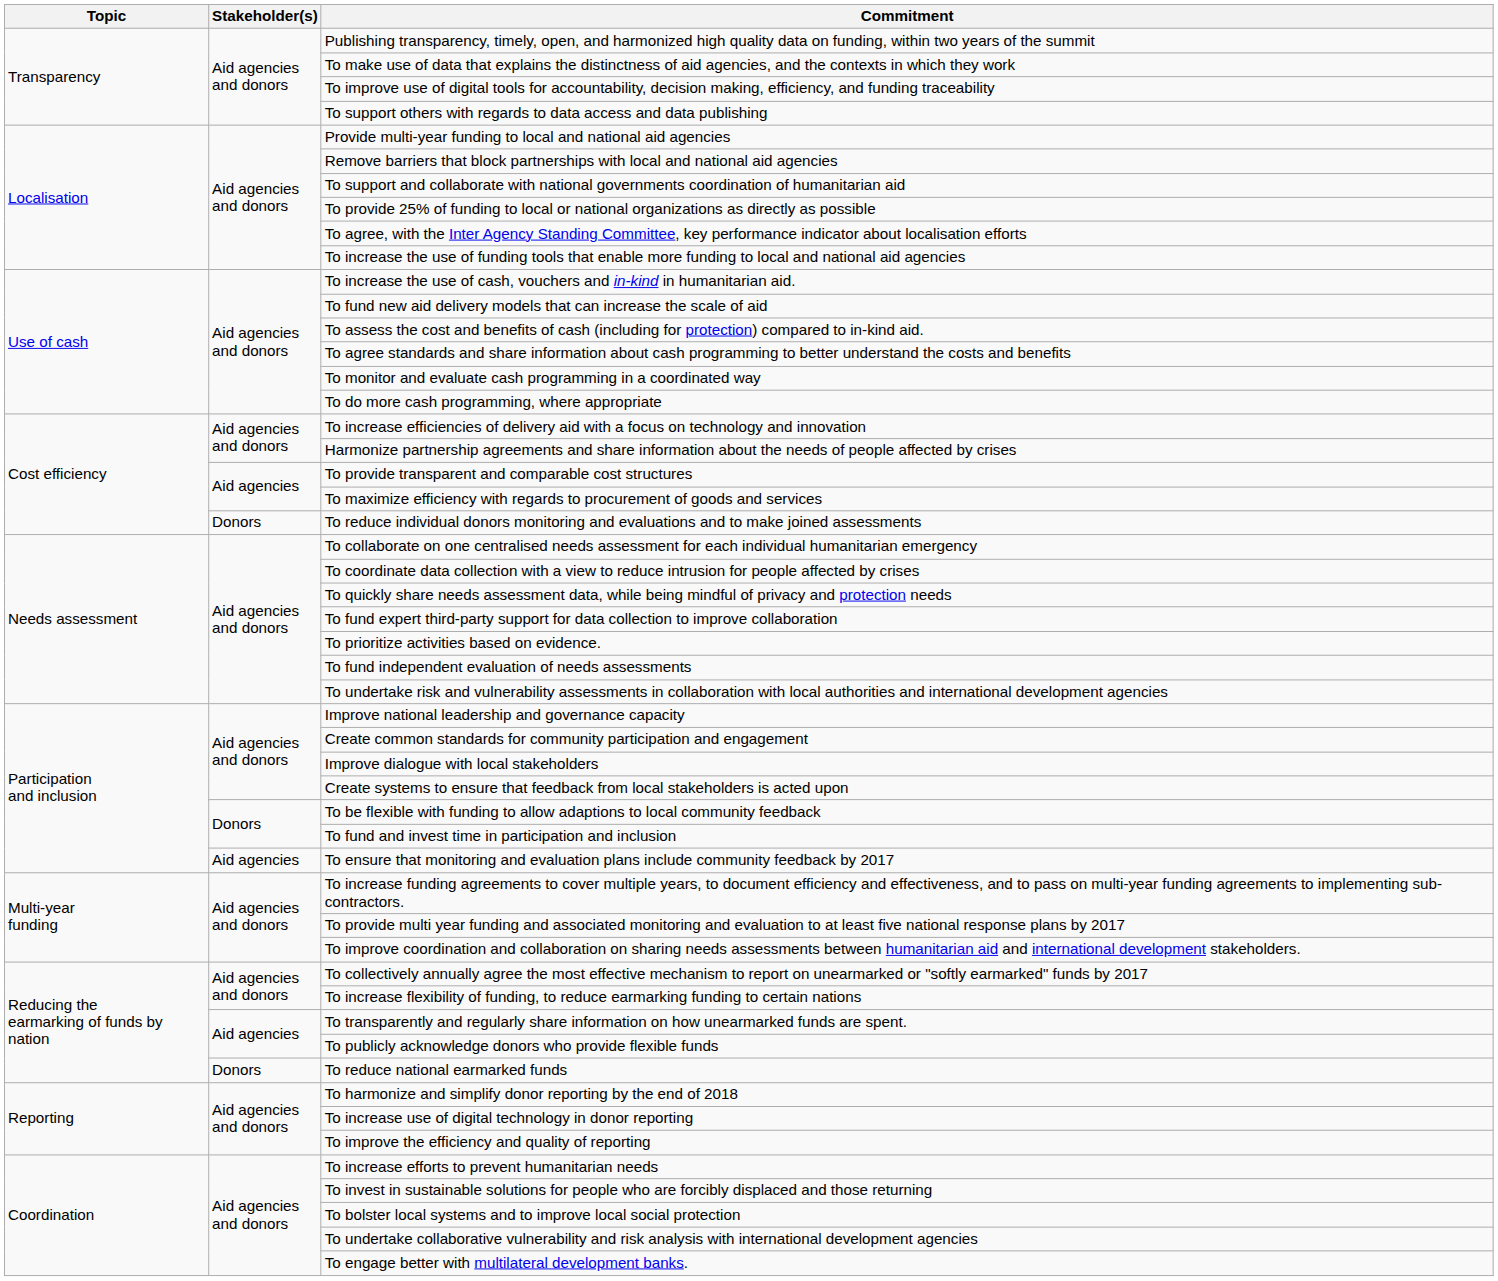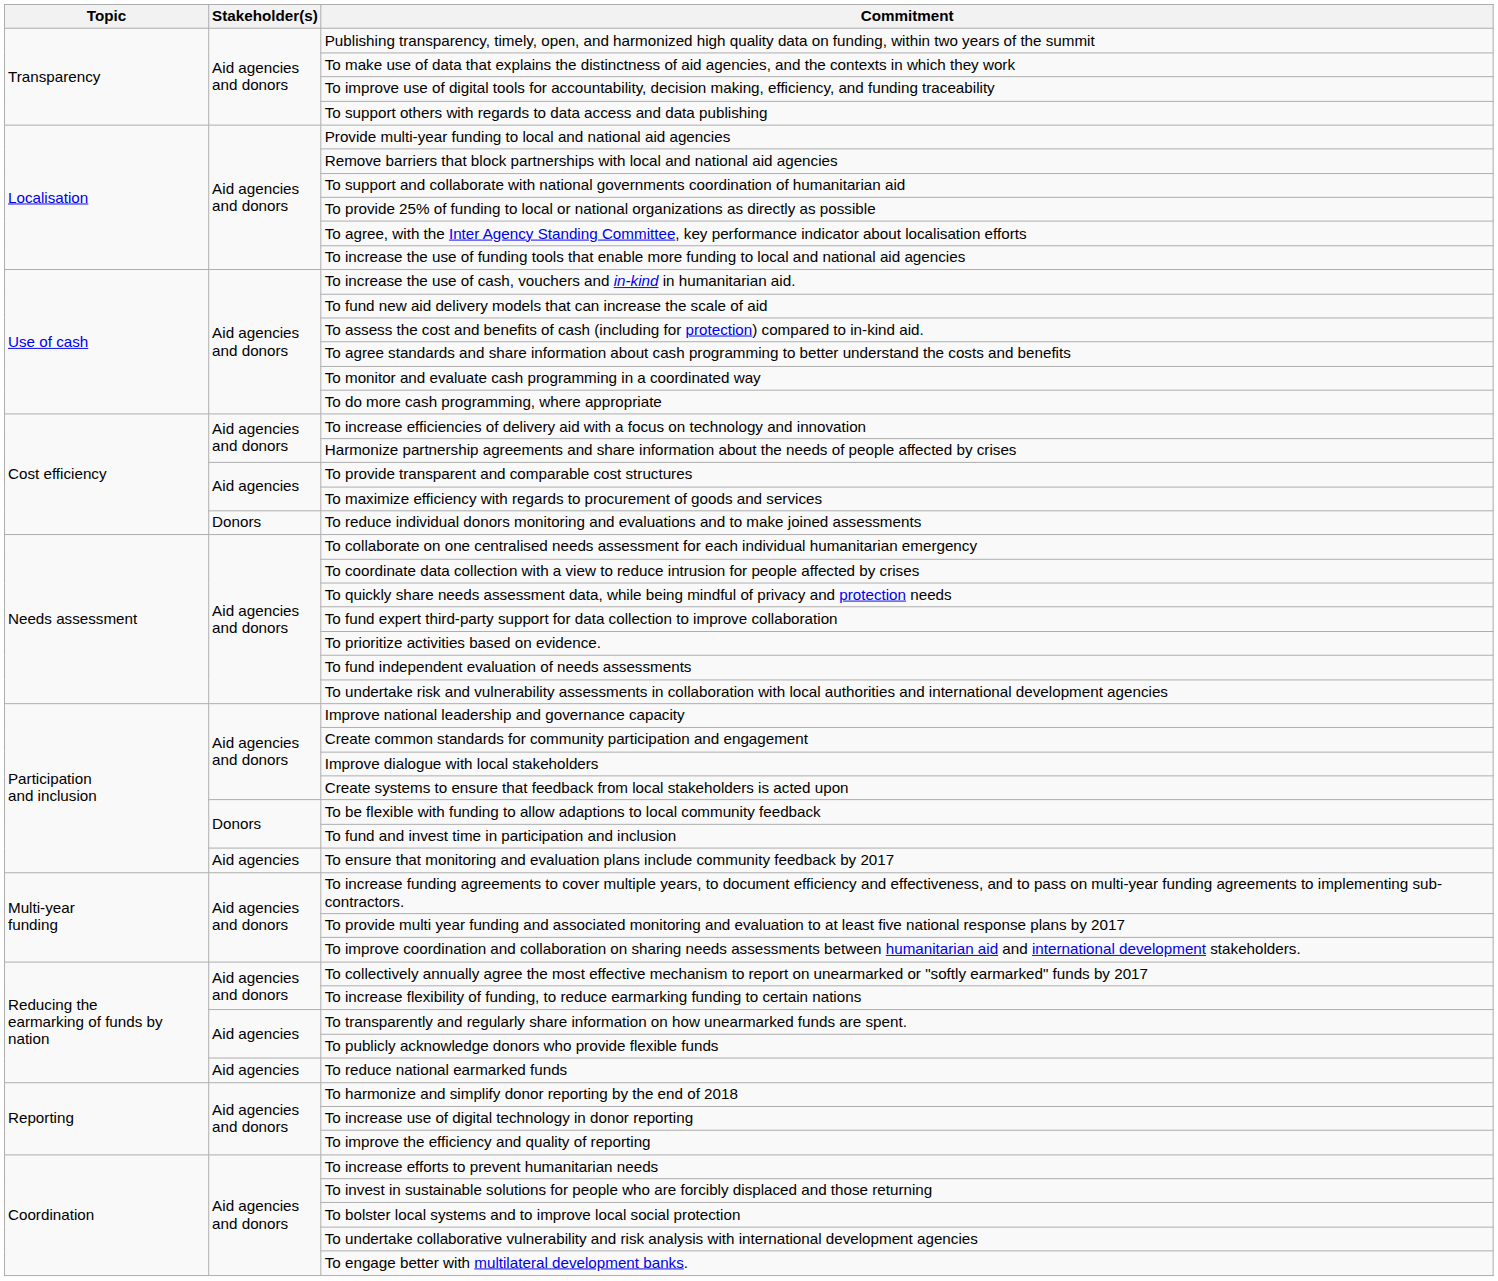(237, 1070) Donors -> (256, 1070) Aid agencies
